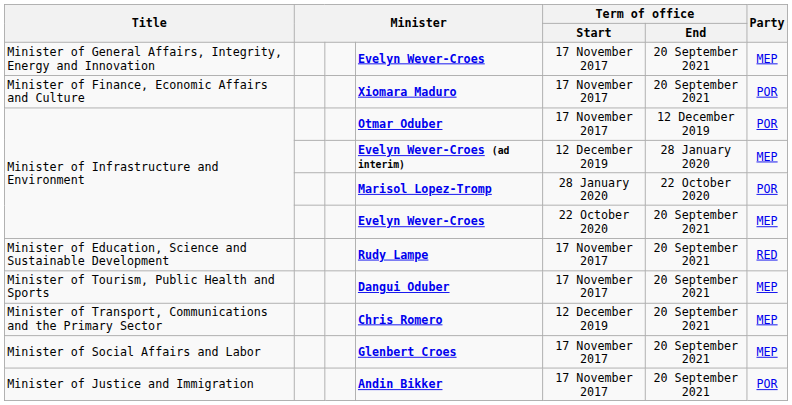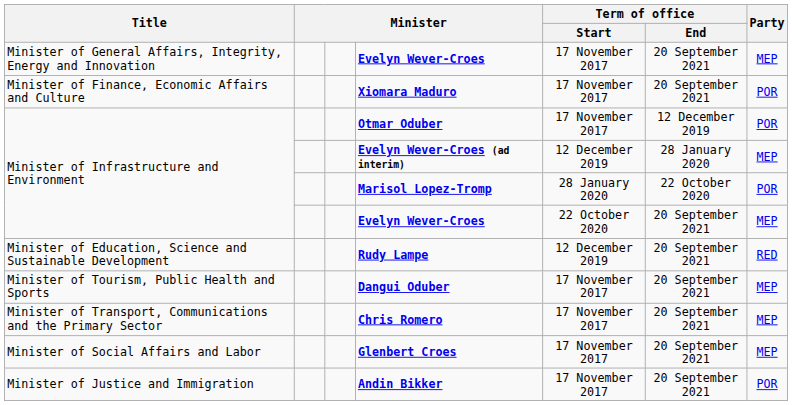(594, 254) 17 November 2017 -> (594, 254) 12 December 2019
(594, 319) 12 December 2019 -> (594, 319) 17 November 2017
